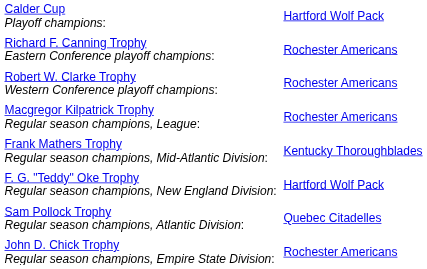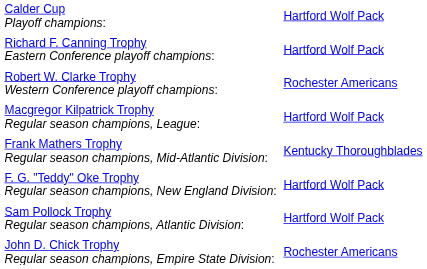(340, 49) Rochester Americans -> (334, 49) Hartford Wolf Pack
(340, 117) Rochester Americans -> (334, 117) Hartford Wolf Pack
(332, 218) Quebec Citadelles -> (334, 218) Hartford Wolf Pack
